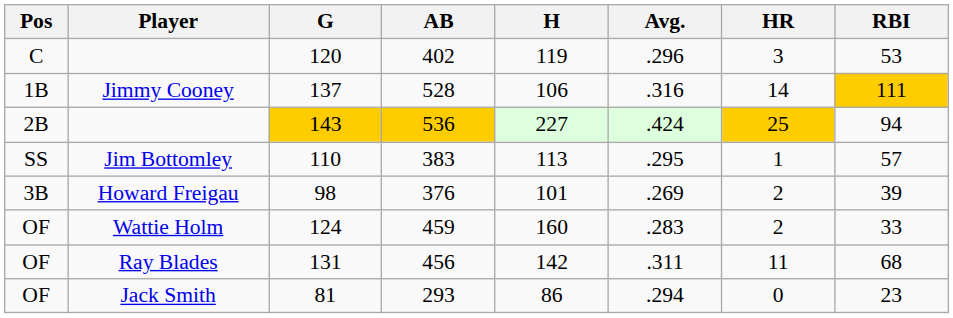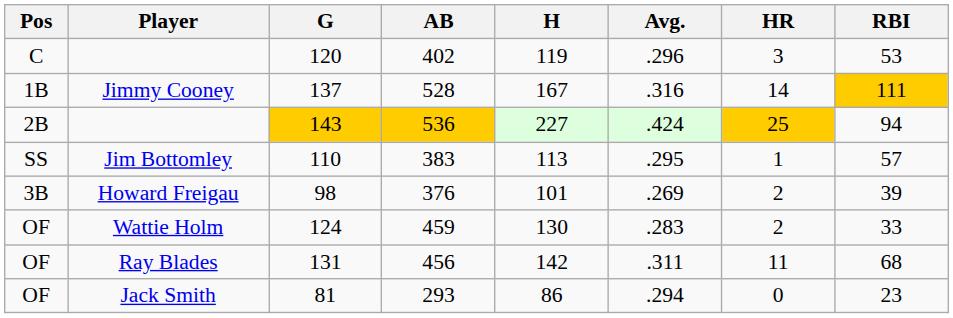(552, 90) 106 -> (552, 90) 167
(552, 227) 160 -> (552, 227) 130
